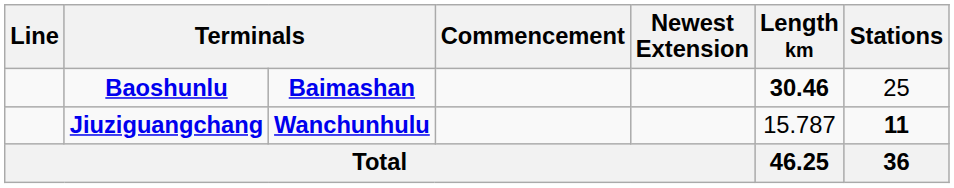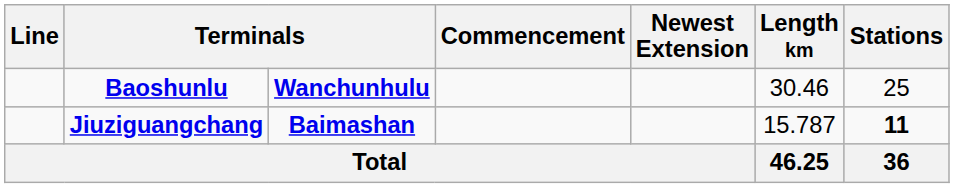(352, 87) Baimashan -> (352, 87) Wanchunhulu
(799, 87) bold -> (799, 87) normal
(352, 125) Wanchunhulu -> (352, 125) Baimashan
